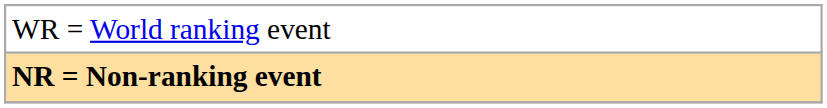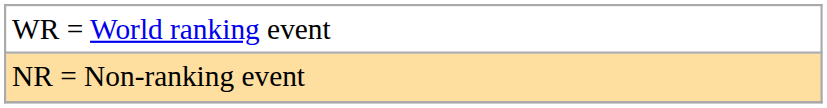(167, 76) bold -> (159, 76) normal
